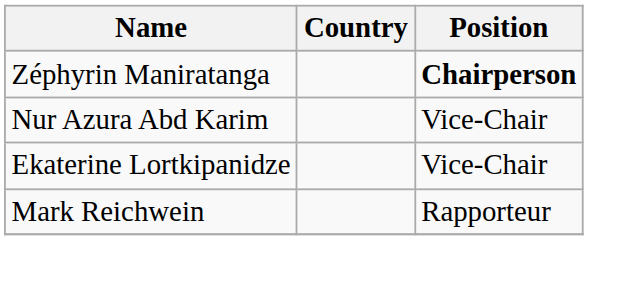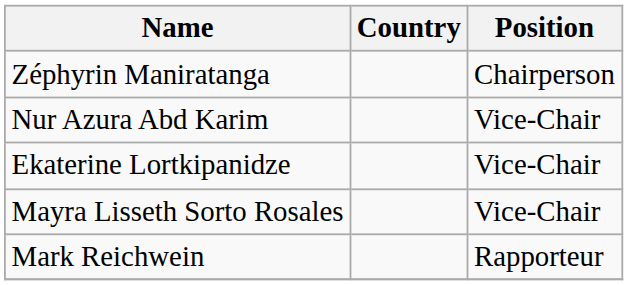(499, 73) bold -> (544, 73) normal
+ row: (178, 210)
